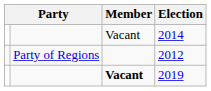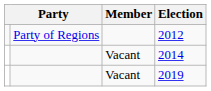rows swapped: (171, 55) <-> (171, 34)
(124, 75) bold -> (123, 75) normal
